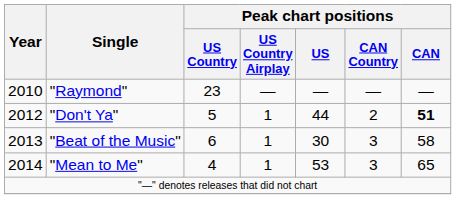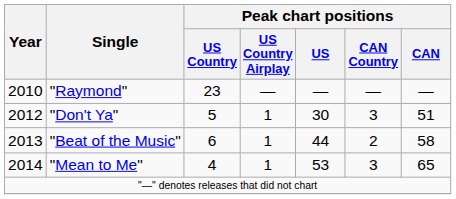(321, 115) 44 -> (321, 115) 30
(373, 115) 2 -> (373, 115) 3
(426, 115) bold -> (426, 115) normal
(321, 140) 30 -> (321, 140) 44
(373, 140) 3 -> (373, 140) 2
